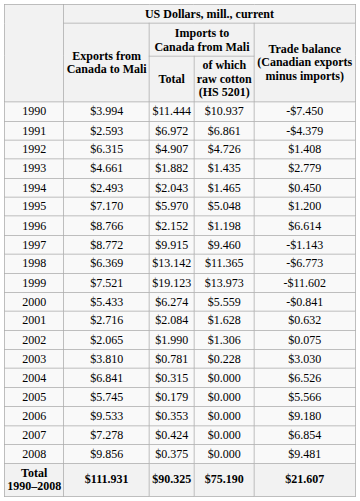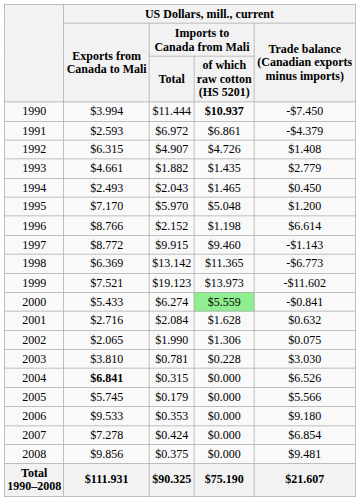(224, 111) normal -> (224, 111) bold
(224, 301) no background -> (224, 301) lightgreen background
(107, 378) normal -> (107, 378) bold
